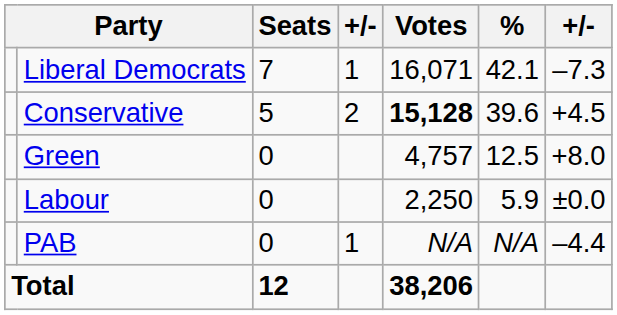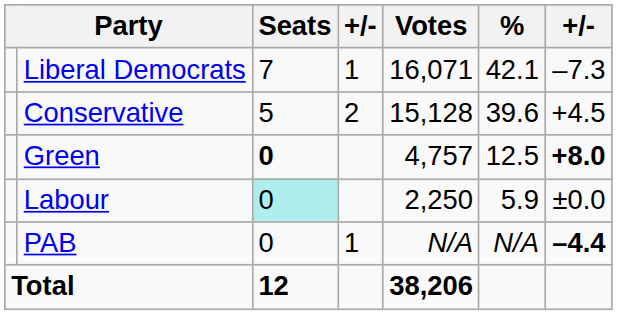(431, 112) bold -> (431, 112) normal
(266, 156) normal -> (266, 156) bold
(579, 156) normal -> (579, 156) bold
(266, 199) no background -> (266, 199) paleturquoise background
(579, 243) normal -> (579, 243) bold
